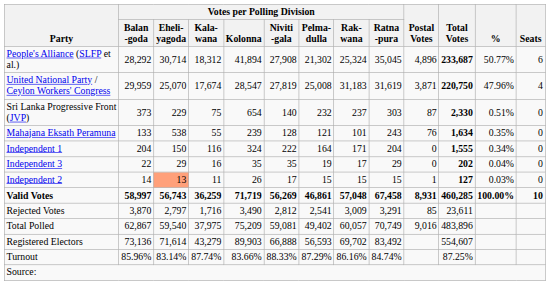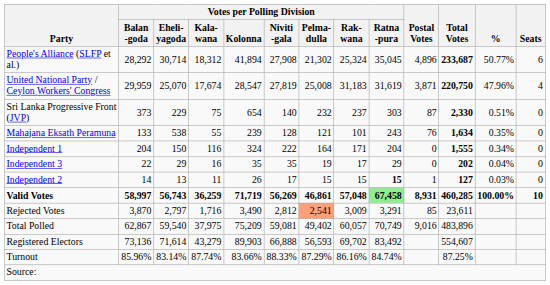(181, 179) lightsalmon background -> (181, 179) no background
(397, 179) normal -> (397, 179) bold
(388, 195) no background -> (388, 195) lightgreen background
(321, 210) no background -> (321, 210) lightsalmon background
